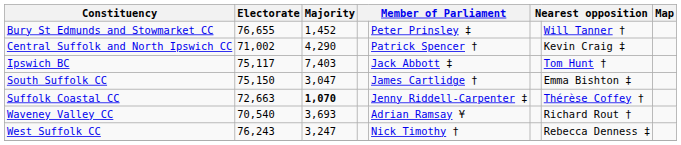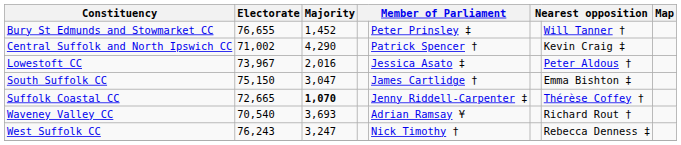- row: (38, 64)
+ row: (44, 64)
(256, 98) 72,663 -> (256, 98) 72,665
